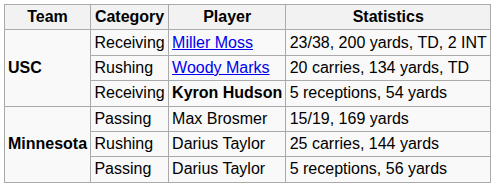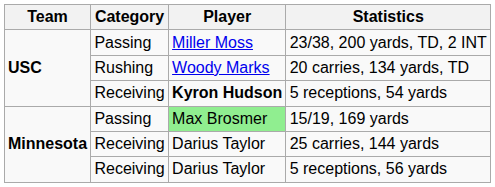(130, 42) Receiving -> (123, 42) Passing
(220, 118) no background -> (220, 118) lightgreen background
(124, 144) Rushing -> (130, 144) Receiving
(123, 169) Passing -> (130, 169) Receiving
